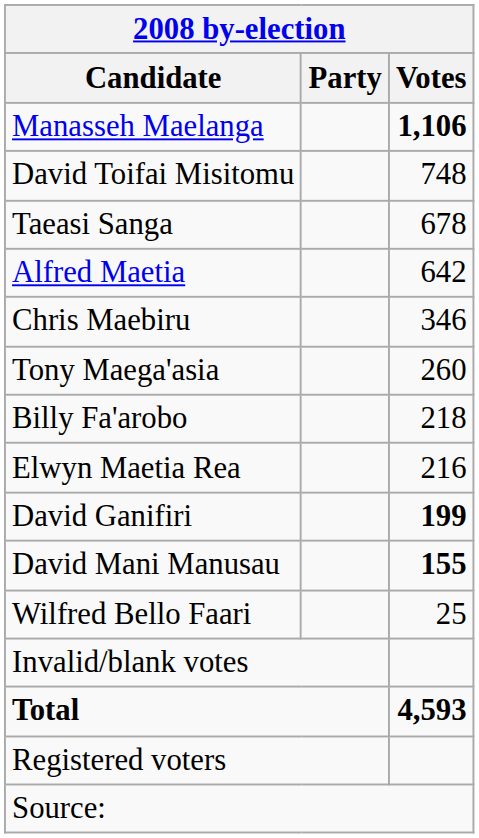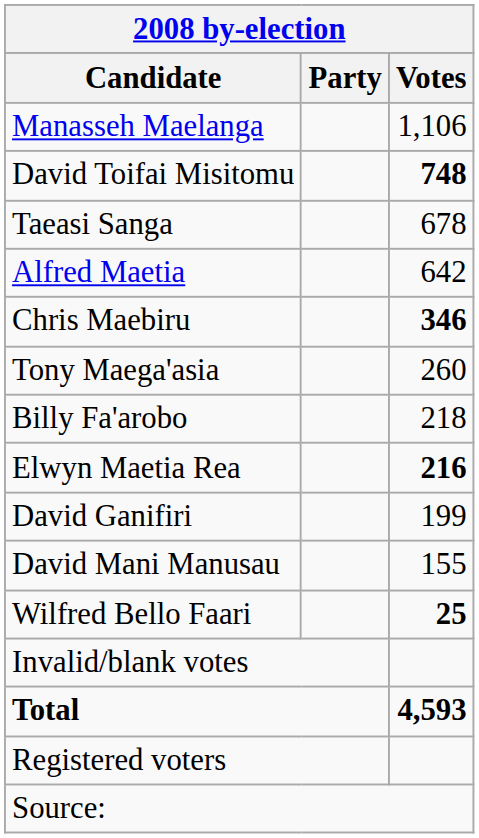(432, 126) bold -> (432, 126) normal
(444, 175) normal -> (444, 175) bold
(444, 321) normal -> (444, 321) bold
(444, 467) normal -> (444, 467) bold
(444, 516) bold -> (444, 516) normal
(444, 564) bold -> (444, 564) normal
(451, 613) normal -> (451, 613) bold
